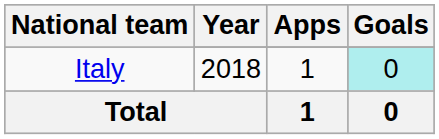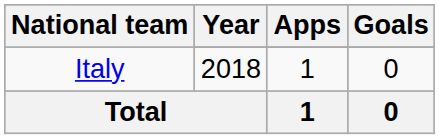(391, 68) paleturquoise background -> (391, 68) no background
